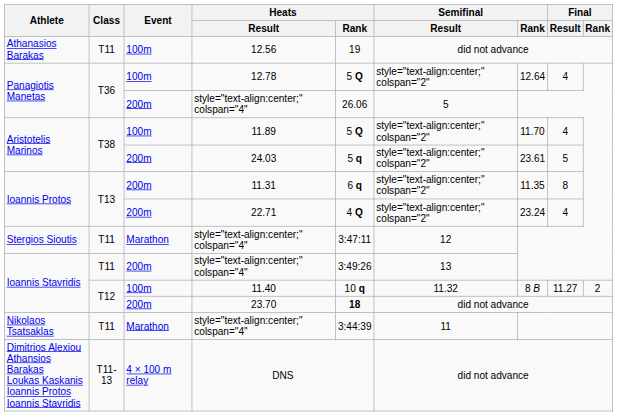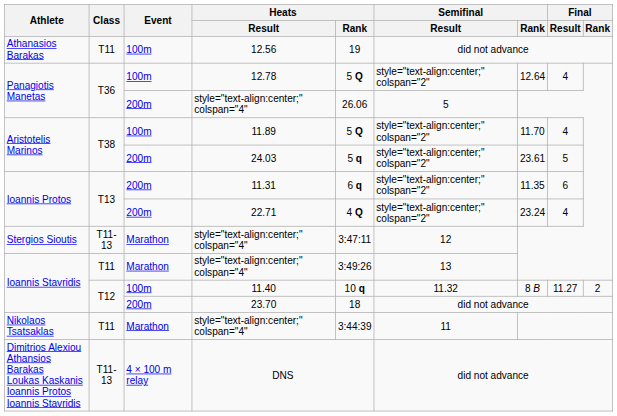(565, 186) 8 -> (565, 186) 6
(107, 240) T11 -> (107, 240) T11-13
(139, 267) 200m -> (148, 267) Marathon
(355, 305) bold -> (355, 305) normal
